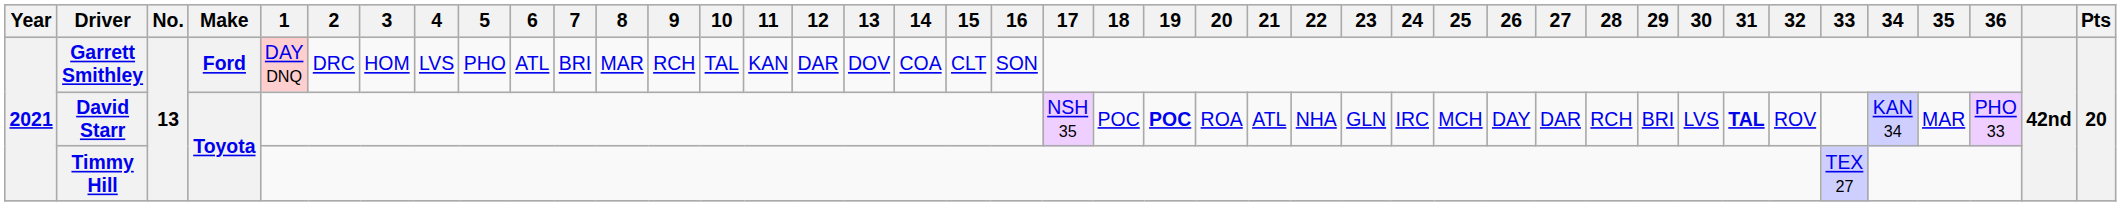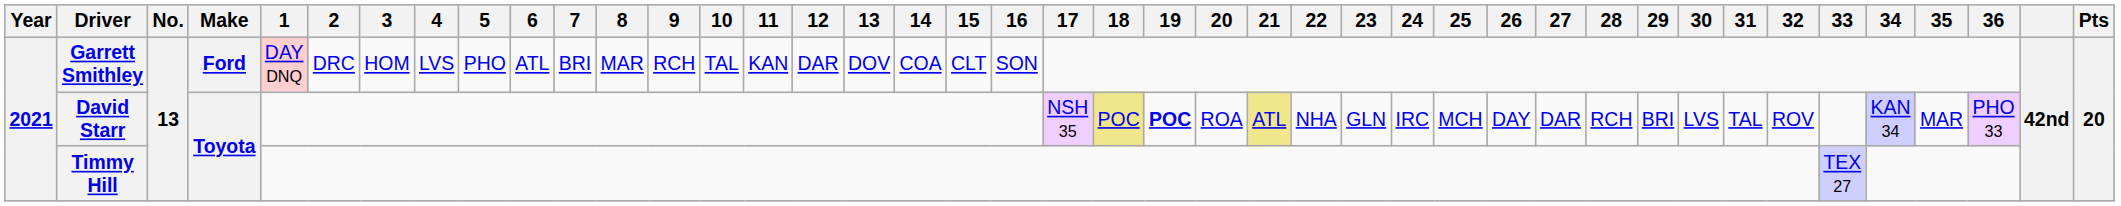(1119, 119) no background -> (1119, 119) khaki background
(1269, 119) no background -> (1269, 119) khaki background
(1746, 119) bold -> (1745, 119) normal
